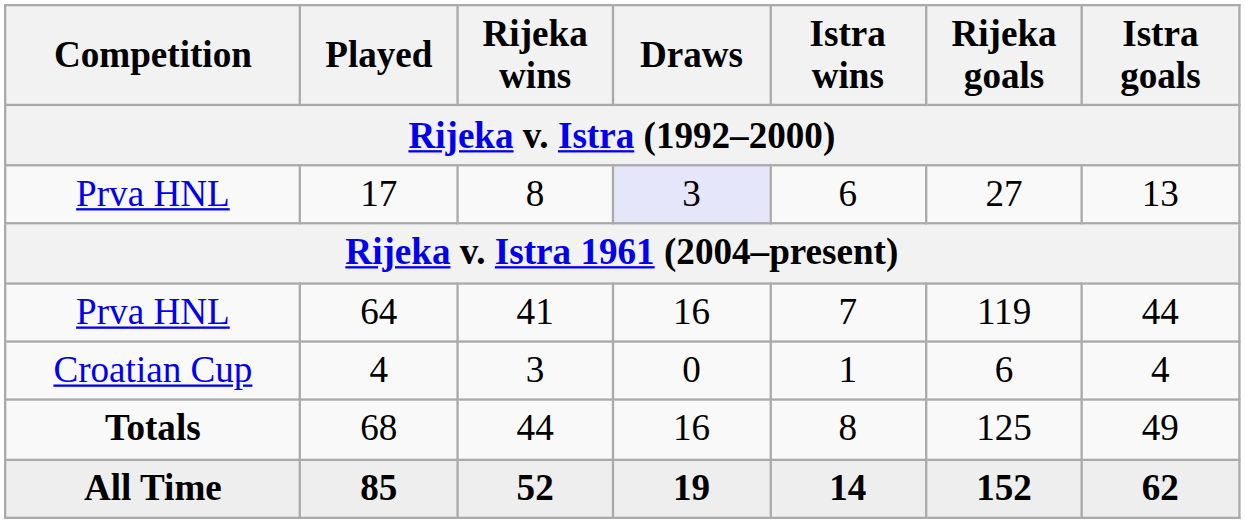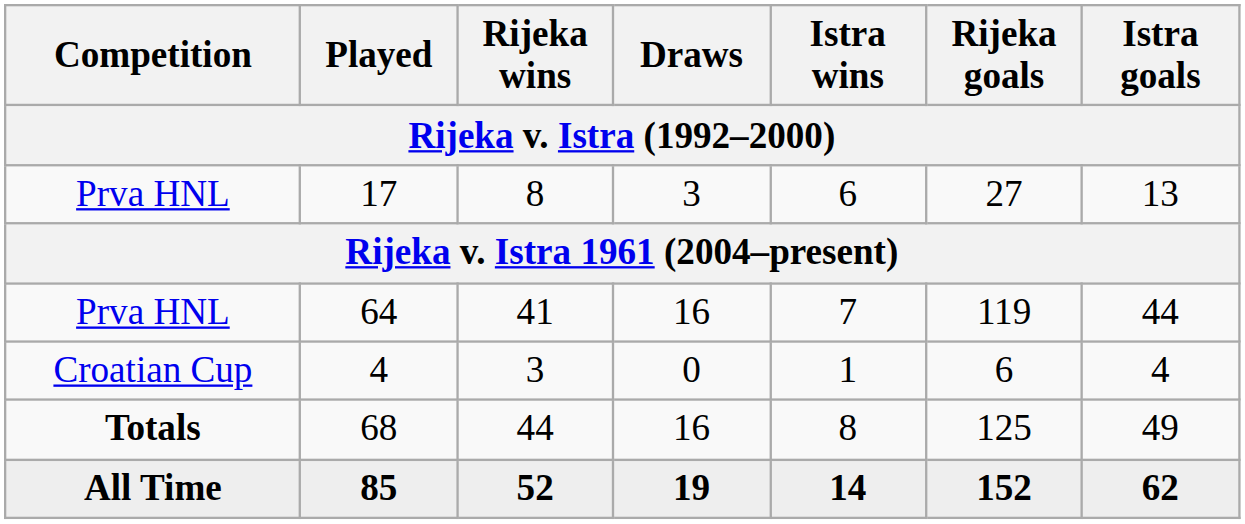(691, 193) lavender background -> (691, 193) no background
